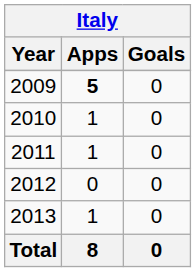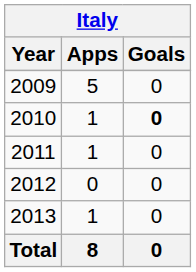(92, 86) bold -> (92, 86) normal
(156, 119) normal -> (156, 119) bold
